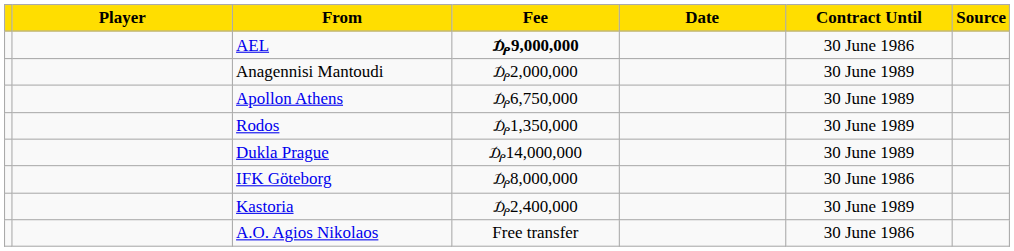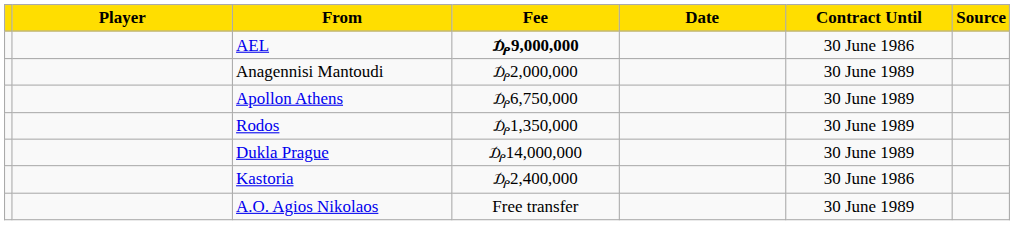- row: (284, 179)
(869, 206) 30 June 1989 -> (869, 179) 30 June 1986
(869, 233) 30 June 1986 -> (869, 206) 30 June 1989
